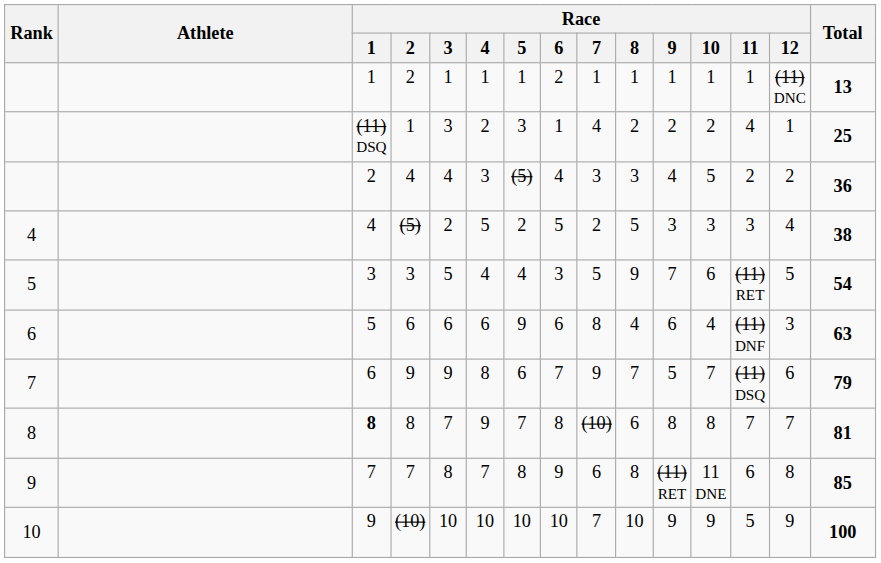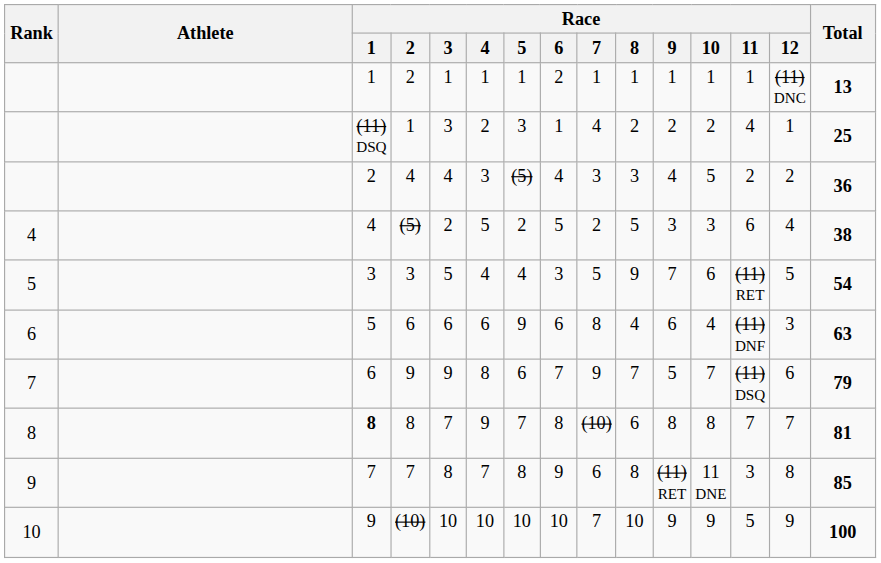(750, 235) 3 -> (750, 235) 6
(750, 482) 6 -> (750, 482) 3
